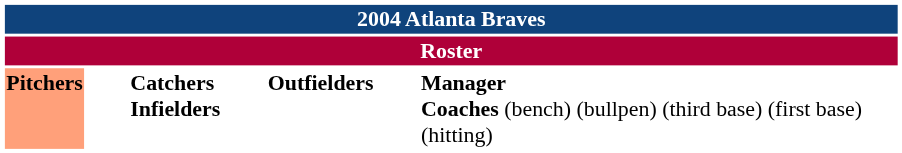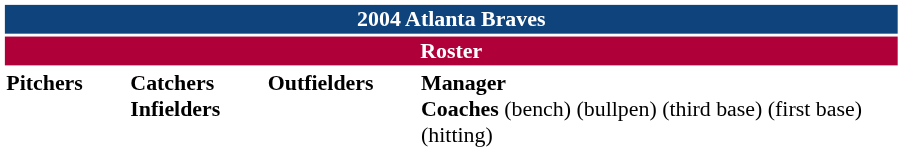(45, 82) lightsalmon background -> (45, 82) no background
